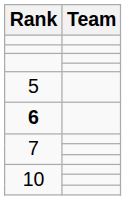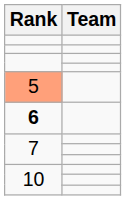(34, 86) no background -> (34, 86) lightsalmon background
